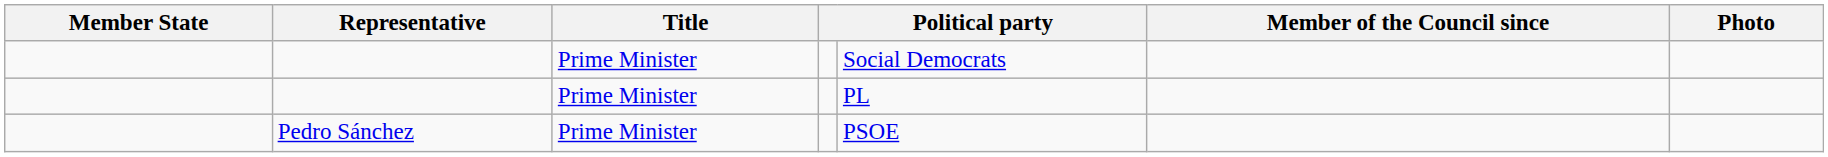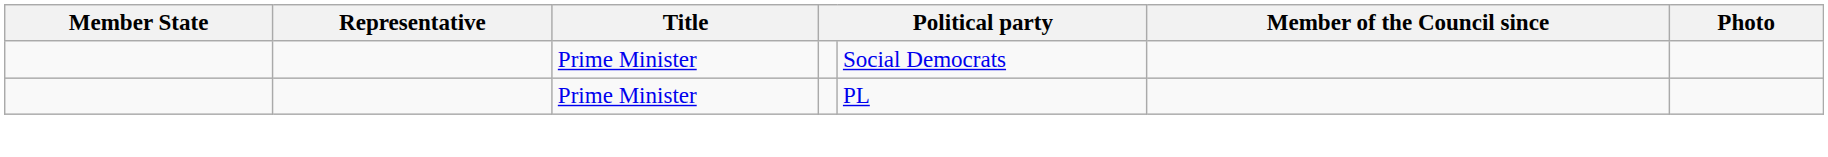- row: (139, 133)
